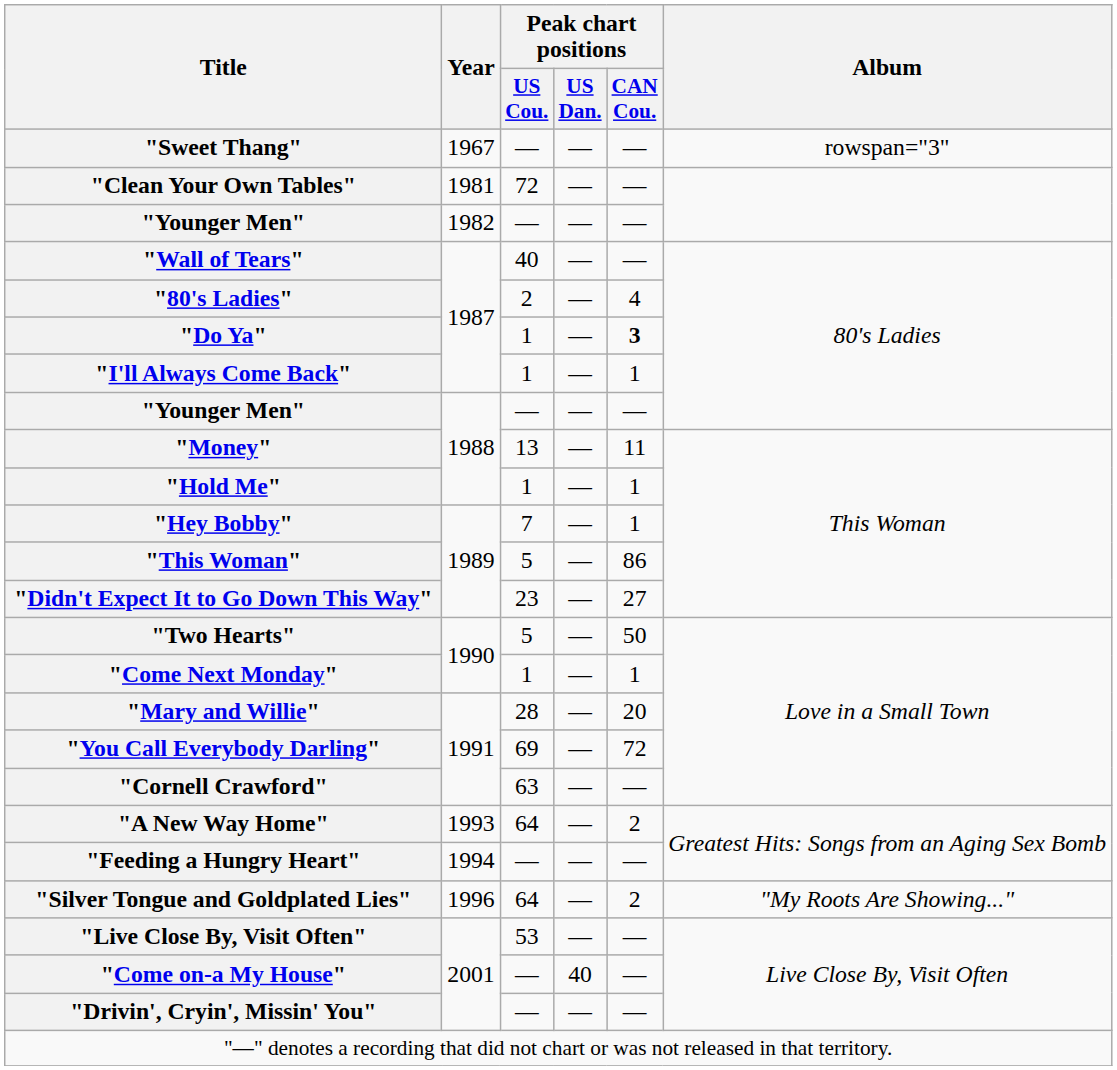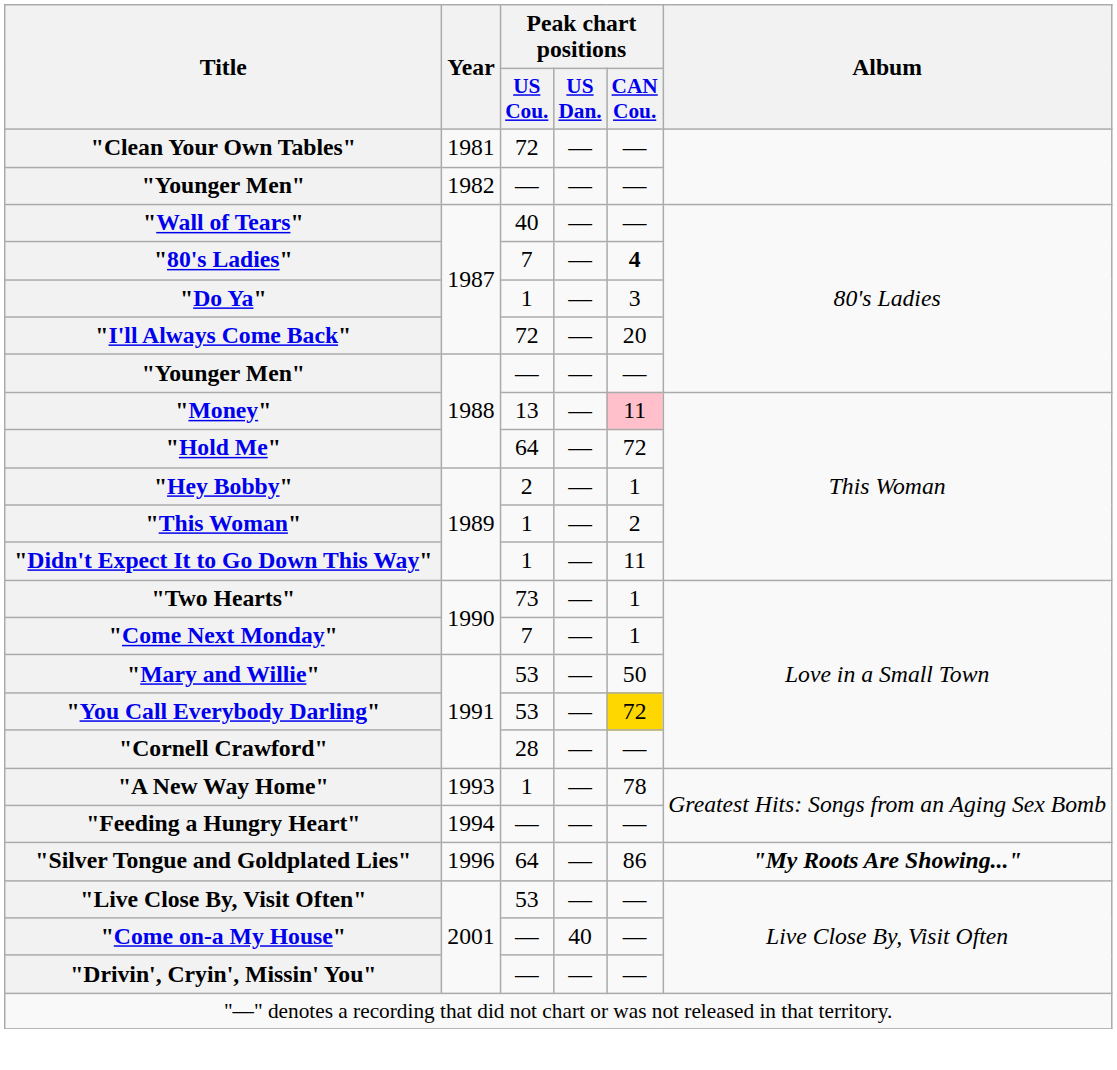- row: (223, 147)
(527, 298) 2 -> (527, 260) 7
(635, 298) normal -> (635, 260) bold
(635, 335) bold -> (635, 298) normal
(527, 373) 1 -> (527, 335) 72
(635, 373) 1 -> (635, 335) 20
(635, 448) no background -> (635, 410) pink background
(527, 485) 1 -> (527, 448) 64
(635, 485) 1 -> (635, 448) 72
(527, 523) 7 -> (527, 485) 2
(527, 560) 5 -> (527, 523) 1
(635, 560) 86 -> (635, 523) 2
(527, 598) 23 -> (527, 560) 1
(635, 598) 27 -> (635, 560) 11
(527, 635) 5 -> (527, 598) 73
(635, 635) 50 -> (635, 598) 1
(527, 673) 1 -> (527, 635) 7
(527, 711) 28 -> (527, 673) 53
(635, 711) 20 -> (635, 673) 50
(527, 748) 69 -> (527, 711) 53
(635, 748) no background -> (635, 711) gold background
(527, 786) 63 -> (527, 748) 28
(527, 823) 64 -> (527, 786) 1
(635, 823) 2 -> (635, 786) 78
(635, 898) 2 -> (635, 861) 86
(887, 898) normal -> (887, 861) bold
